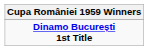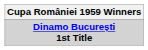(74, 32) no background -> (74, 32) lightgrey background
